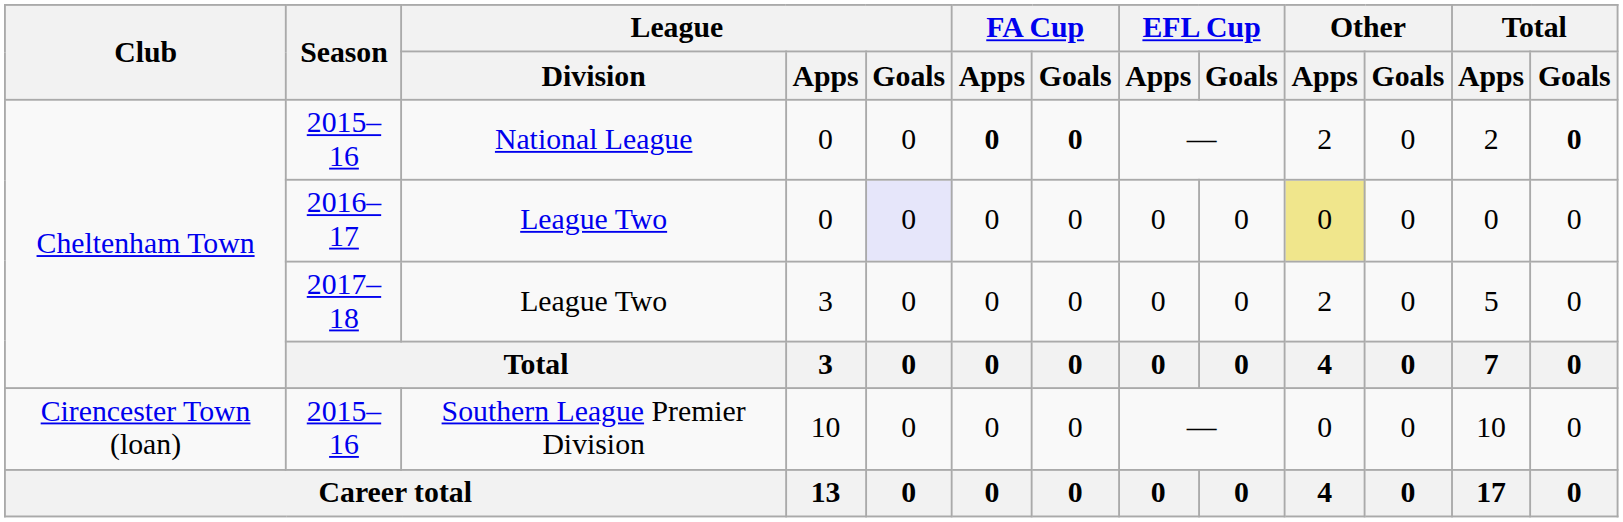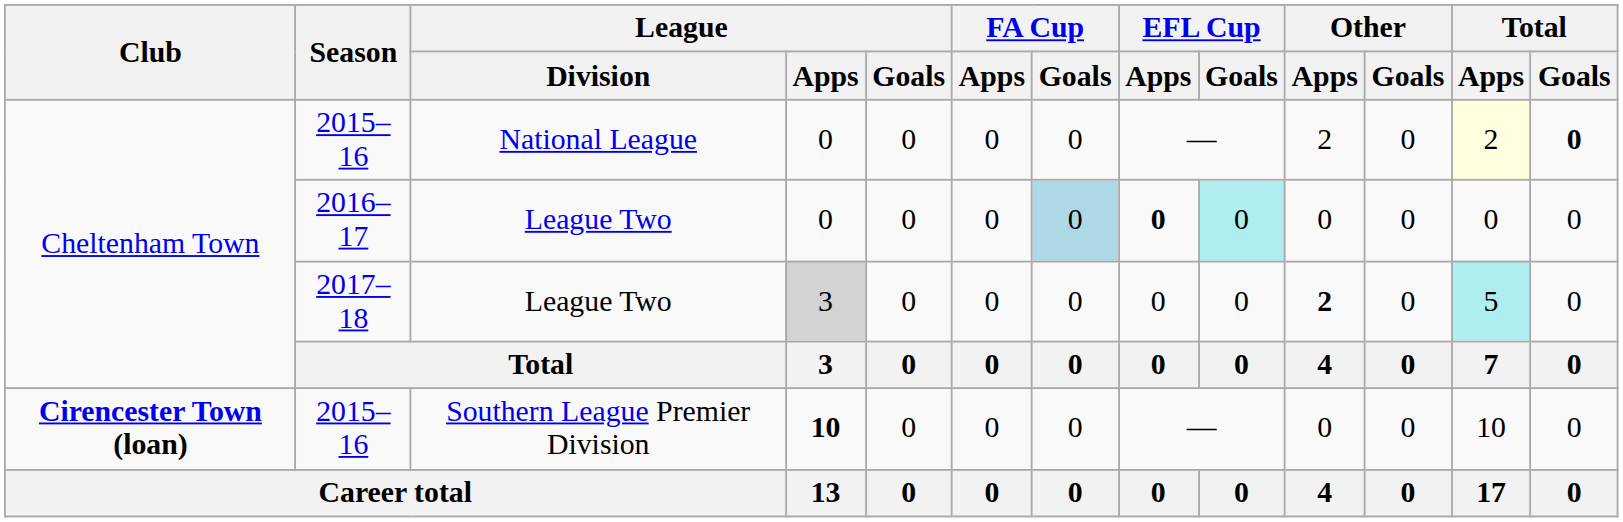(992, 139) bold -> (992, 139) normal
(1075, 139) bold -> (1075, 139) normal
(1491, 139) no background -> (1491, 139) lightyellow background
(909, 219) lavender background -> (909, 219) no background
(1075, 219) no background -> (1075, 219) lightblue background
(1158, 219) normal -> (1158, 219) bold
(1242, 219) no background -> (1241, 219) paleturquoise background
(1325, 219) khaki background -> (1325, 219) no background
(826, 300) no background -> (826, 300) lightgrey background
(1325, 300) normal -> (1325, 300) bold
(1491, 300) no background -> (1491, 300) paleturquoise background
(146, 428) normal -> (150, 428) bold
(826, 428) normal -> (826, 428) bold
